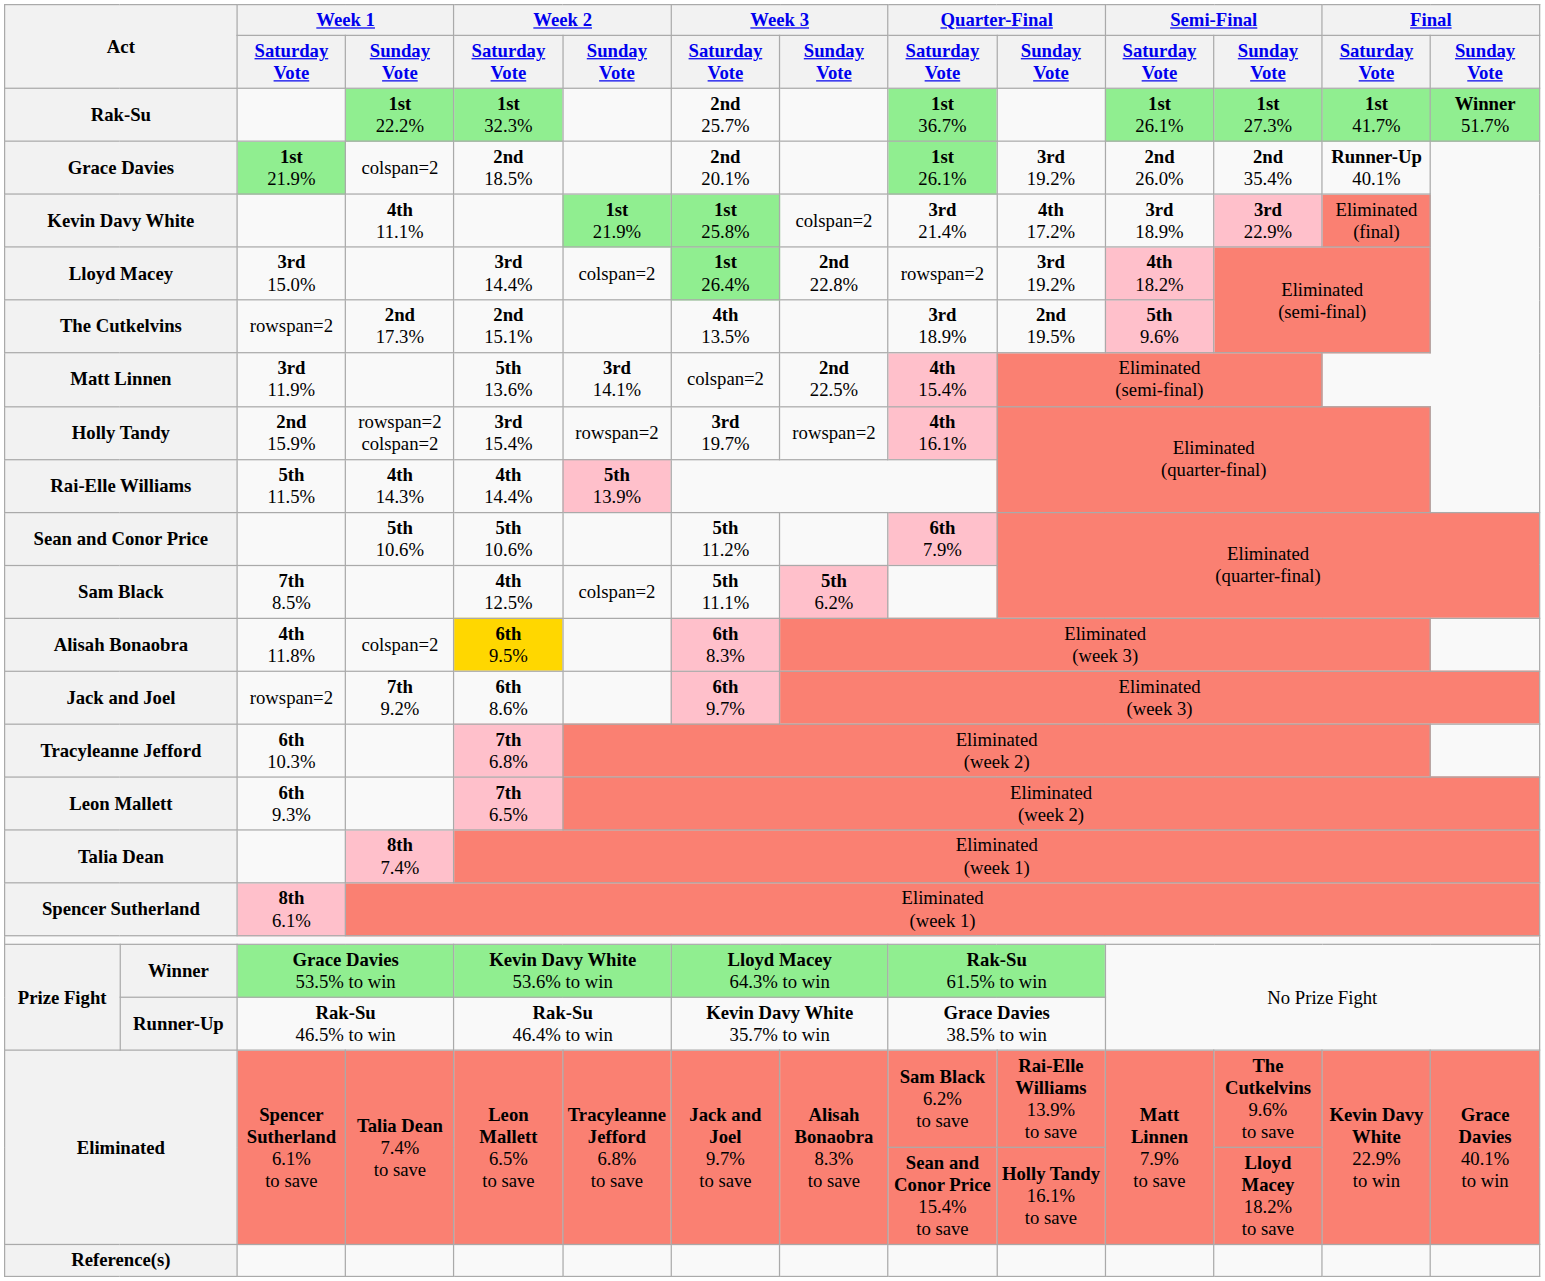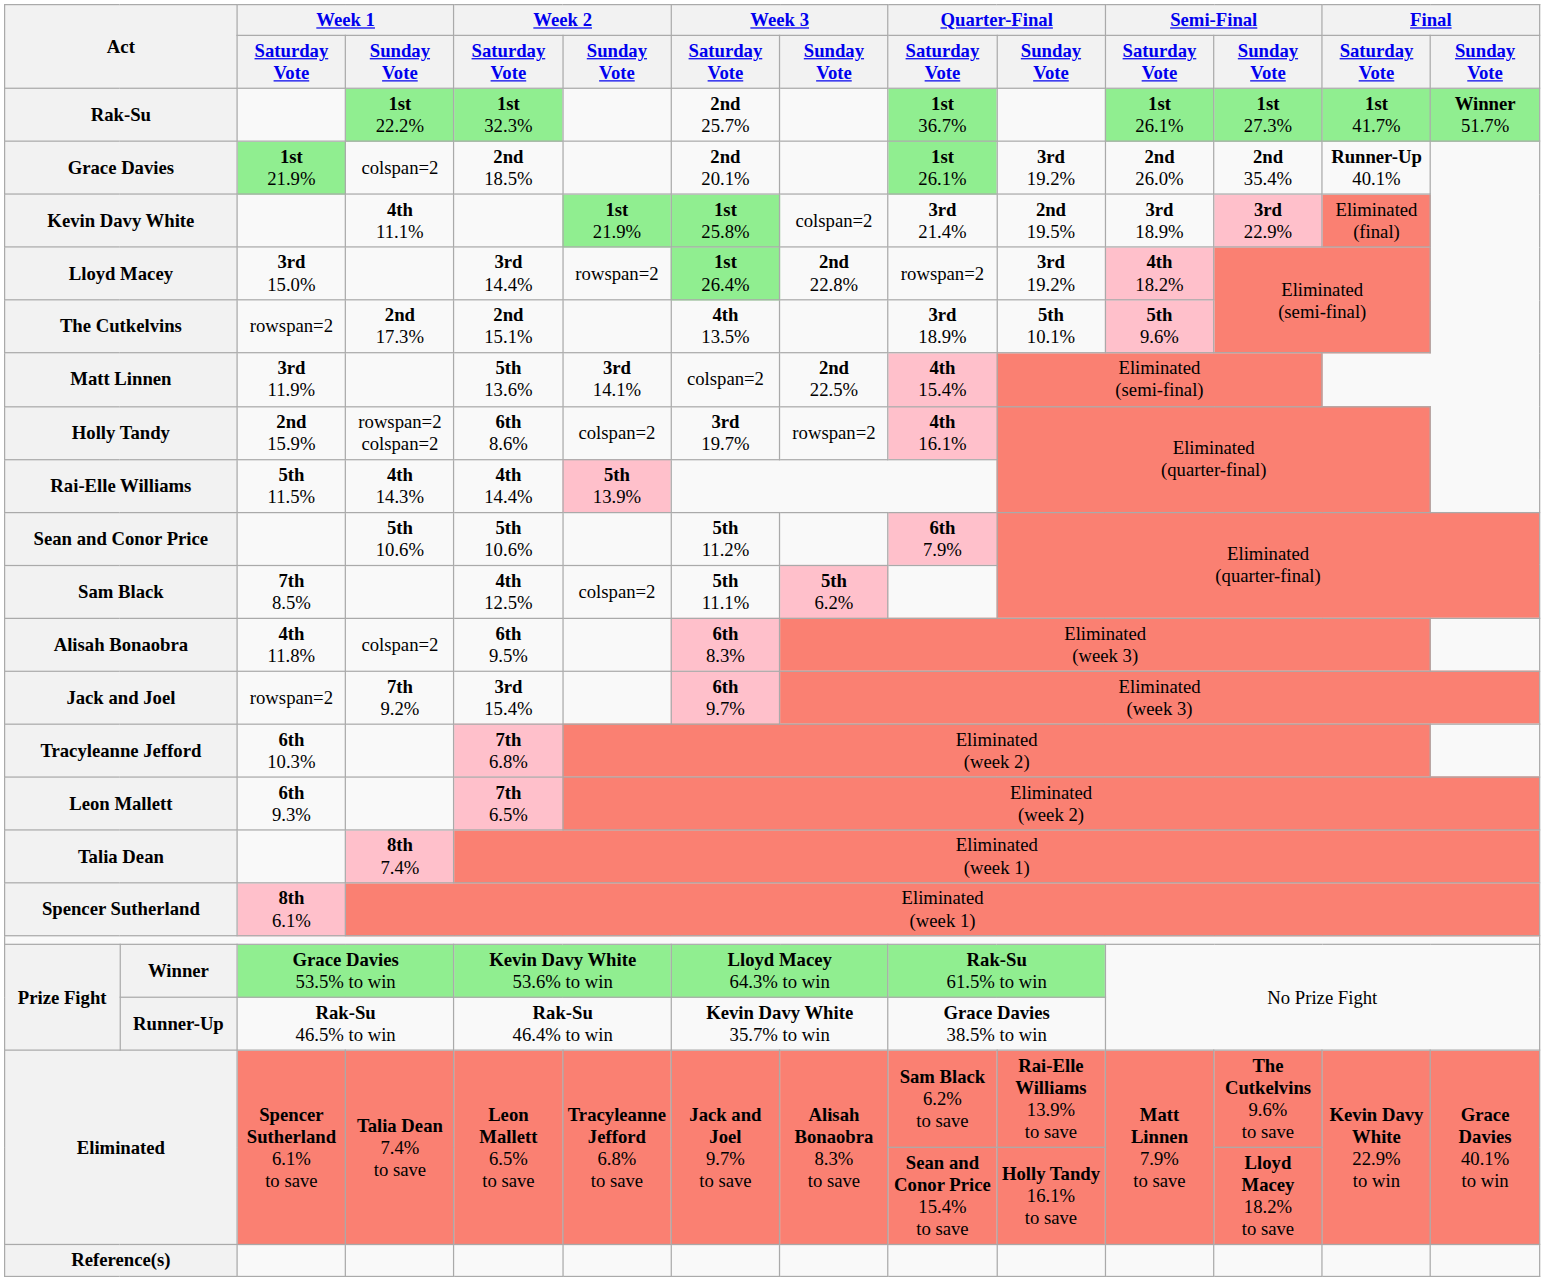(1051, 220) 4th 17.2% -> (1051, 220) 2nd 19.5%
(617, 273) colspan=2 -> (617, 273) rowspan=2
(1051, 326) 2nd 19.5% -> (1051, 326) 5th 10.1%
(508, 432) 3rd 15.4% -> (508, 432) 6th 8.6%
(617, 432) rowspan=2 -> (617, 432) colspan=2
(508, 644) gold background -> (508, 644) no background
(508, 697) 6th 8.6% -> (508, 697) 3rd 15.4%
